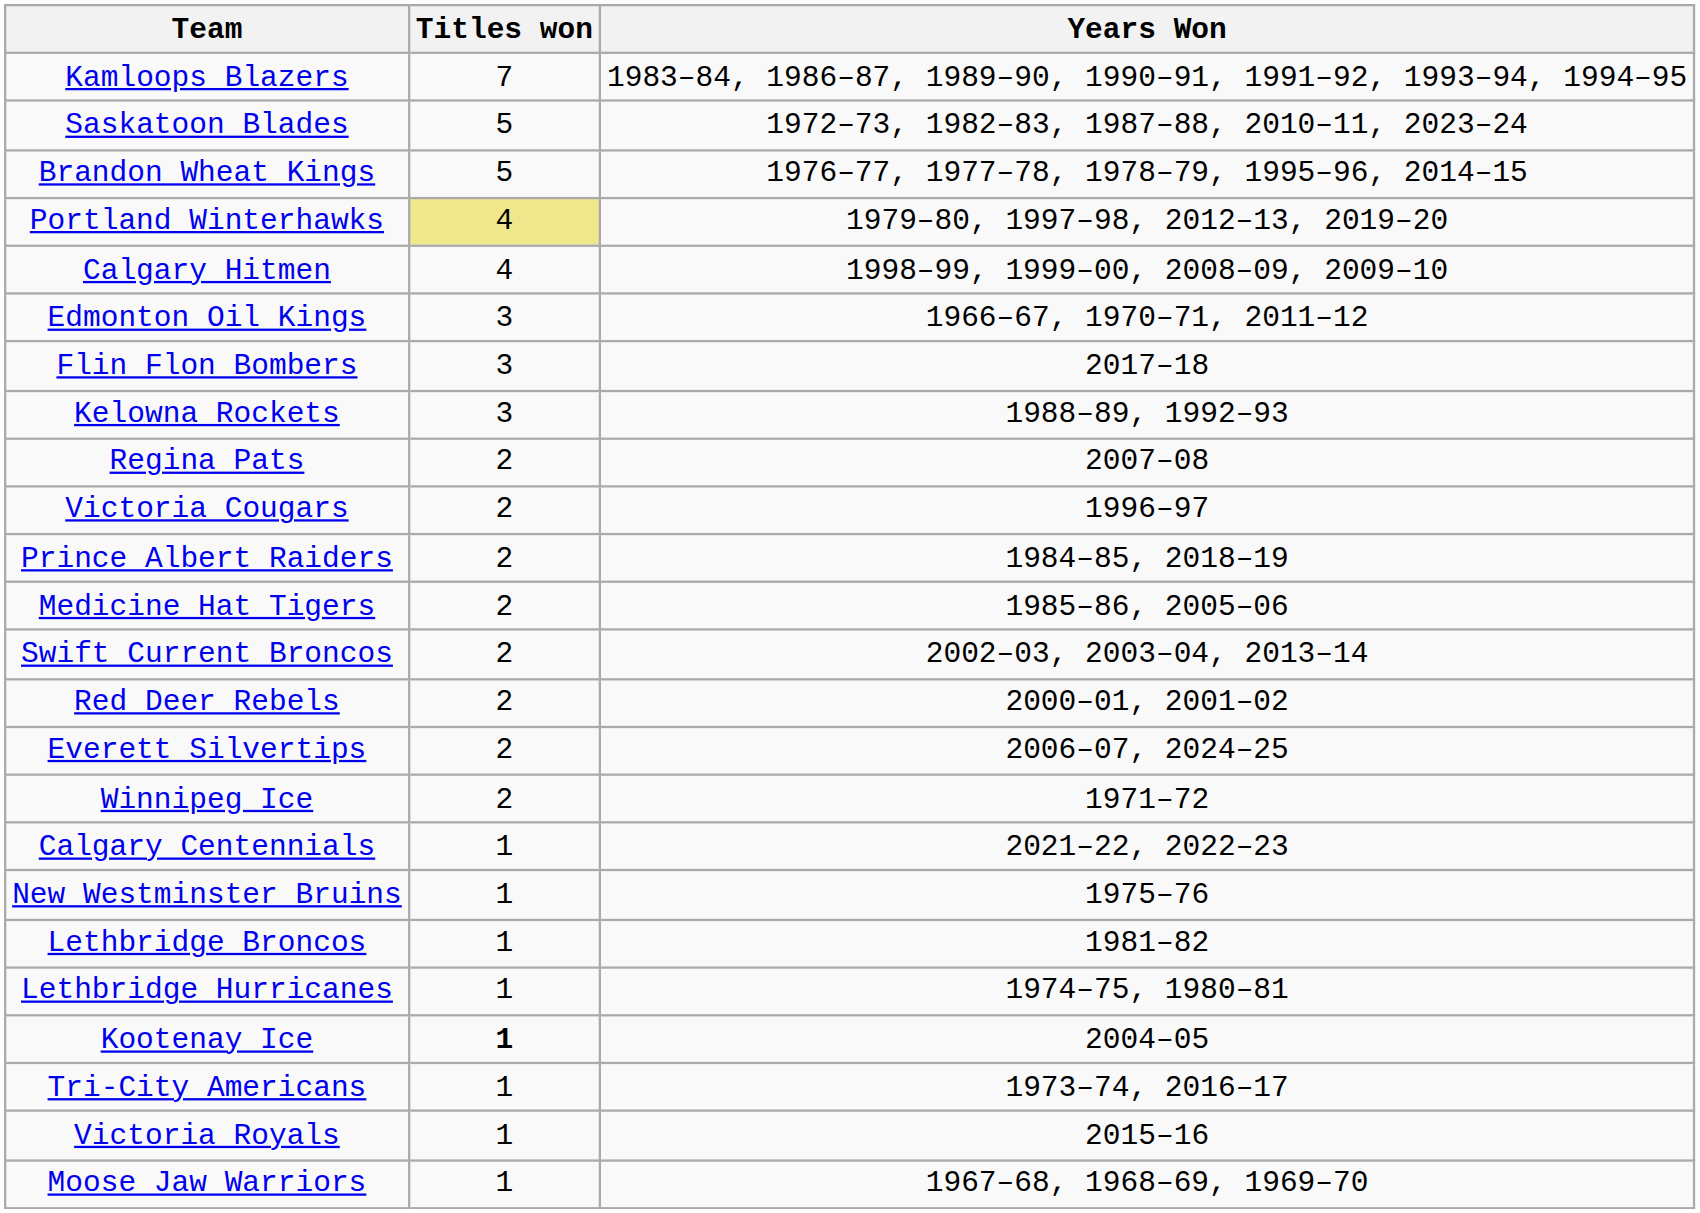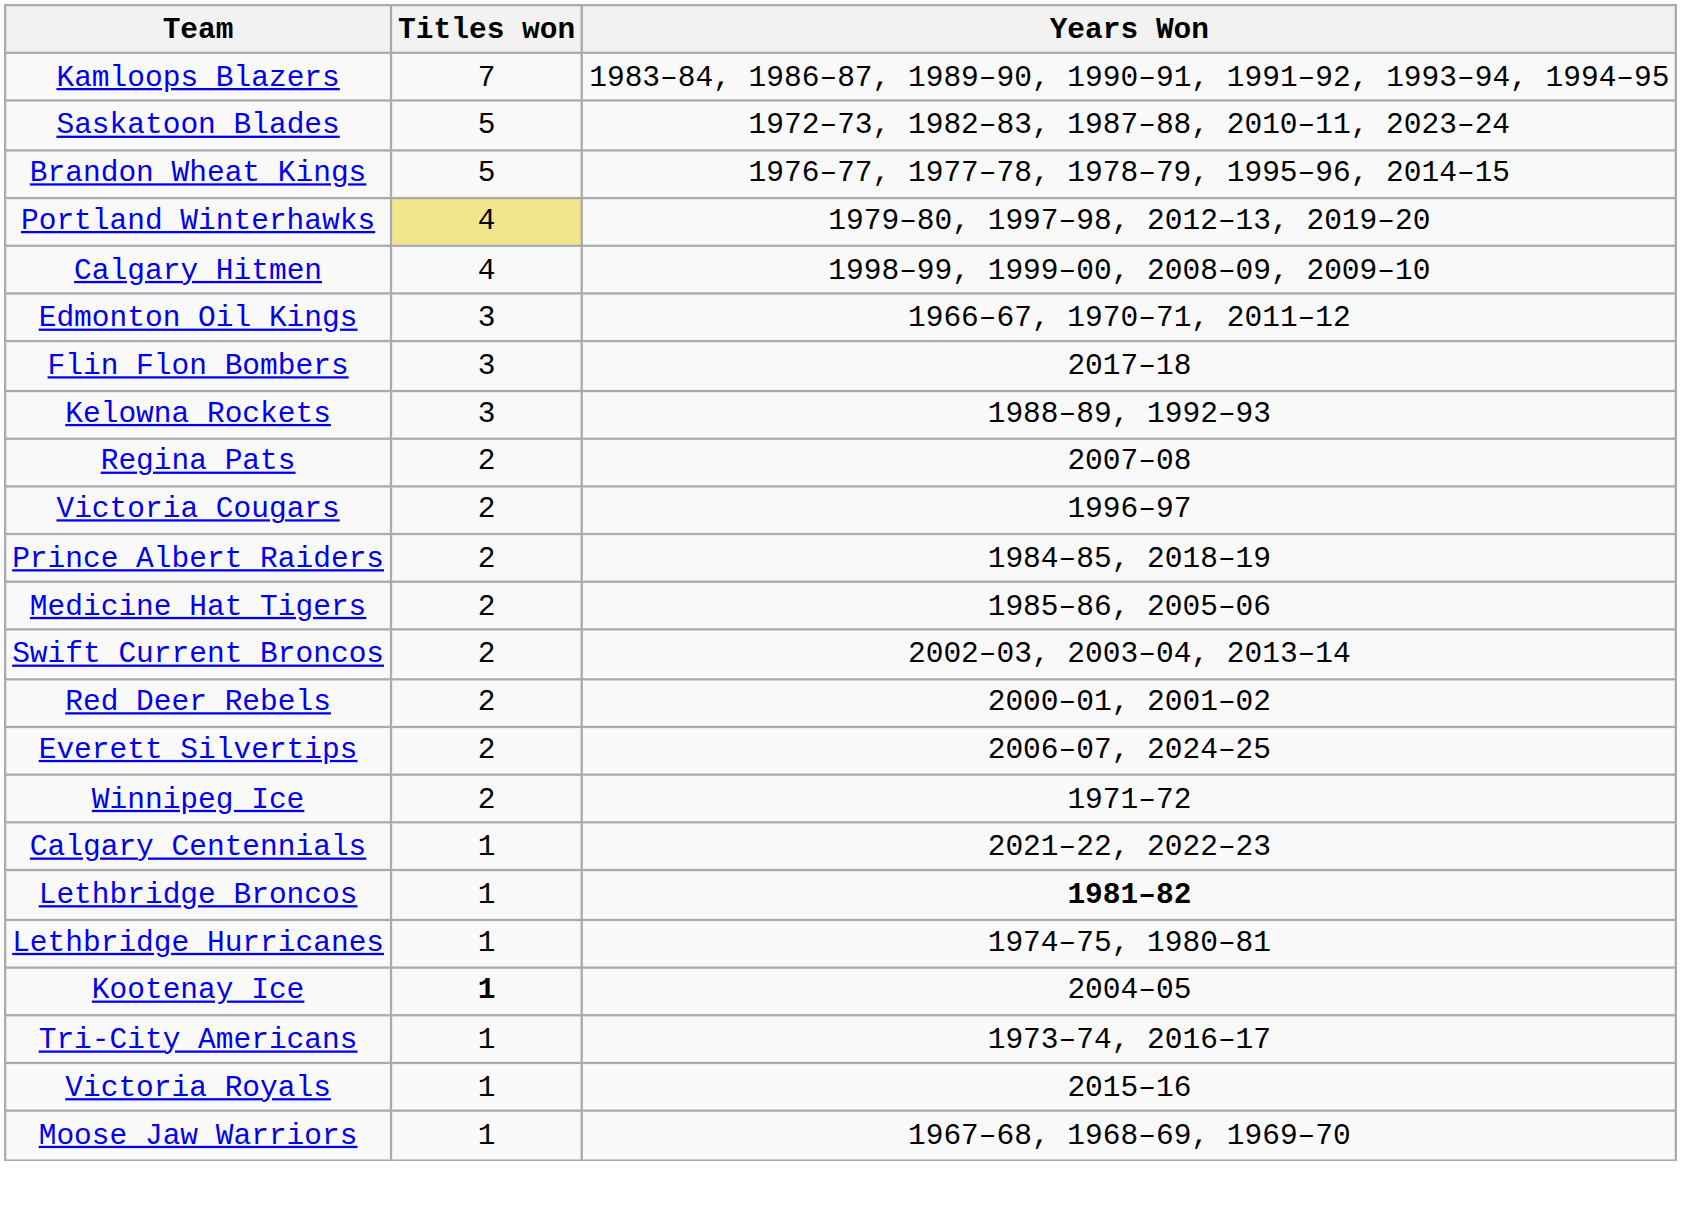- row: (207, 895)
(1147, 943) normal -> (1129, 895) bold
